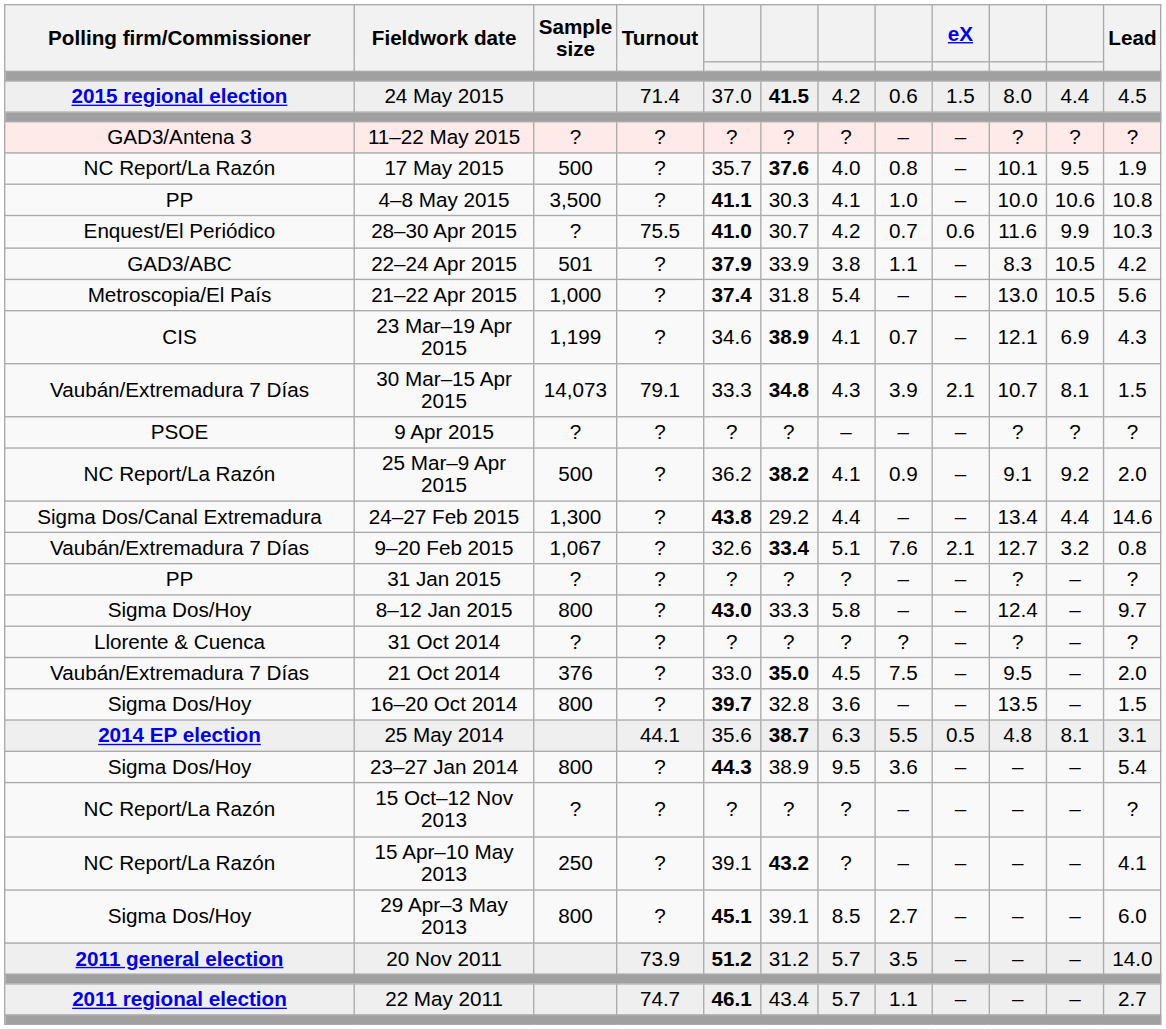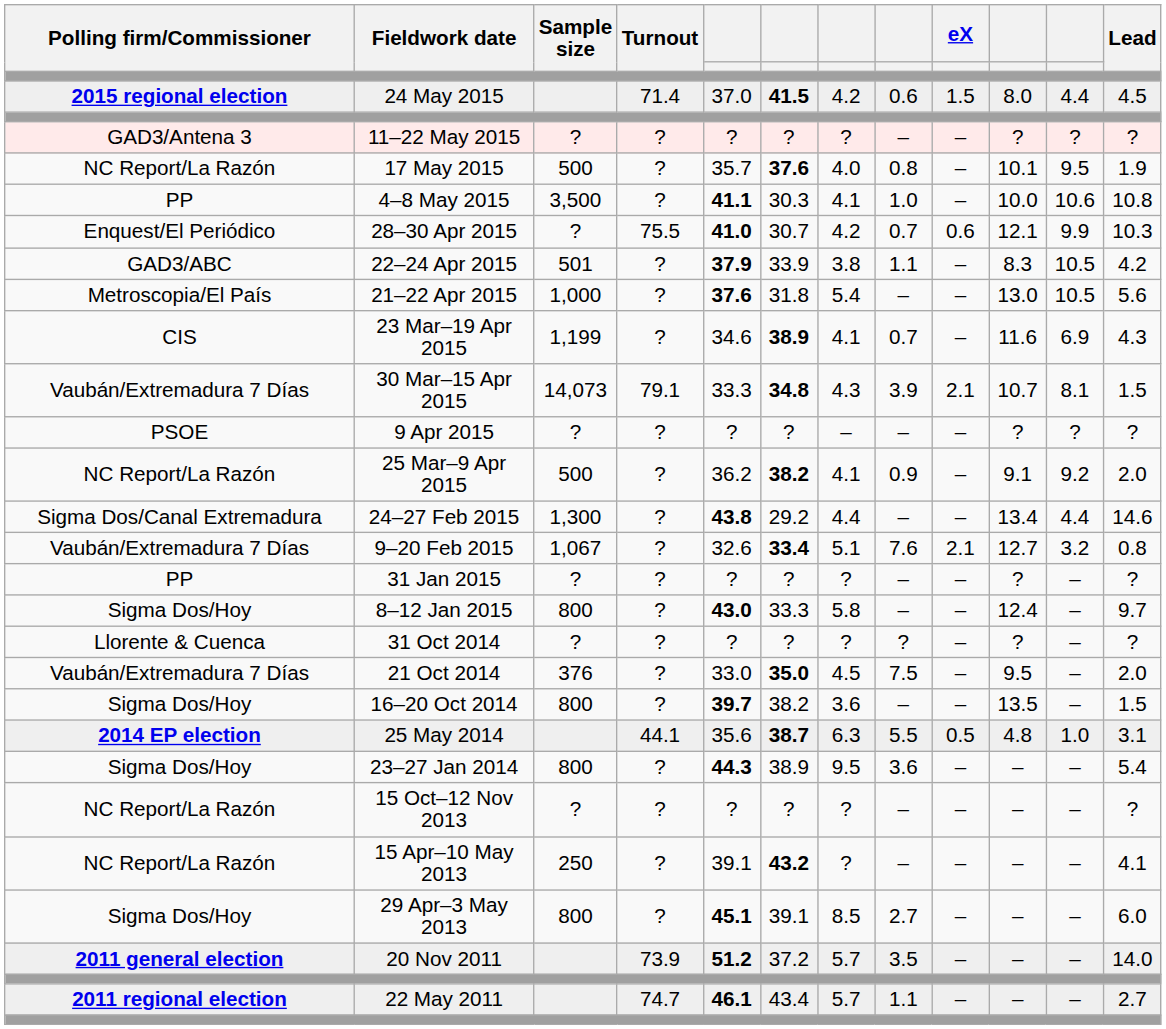(1018, 231) 11.6 -> (1018, 231) 12.1
(732, 294) 37.4 -> (732, 294) 37.6
(1018, 336) 12.1 -> (1018, 336) 11.6
(789, 704) 32.8 -> (789, 704) 38.2
(1075, 736) 8.1 -> (1075, 736) 1.0
(789, 958) 31.2 -> (789, 958) 37.2
